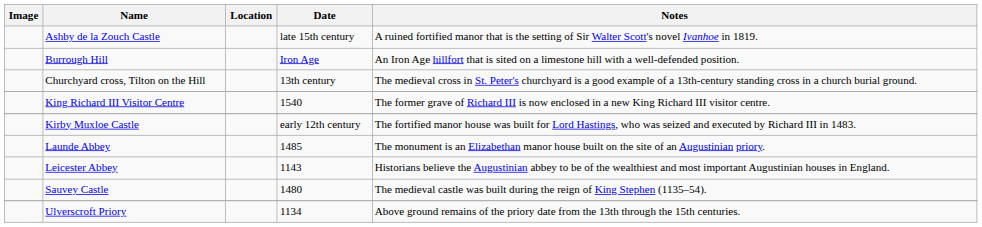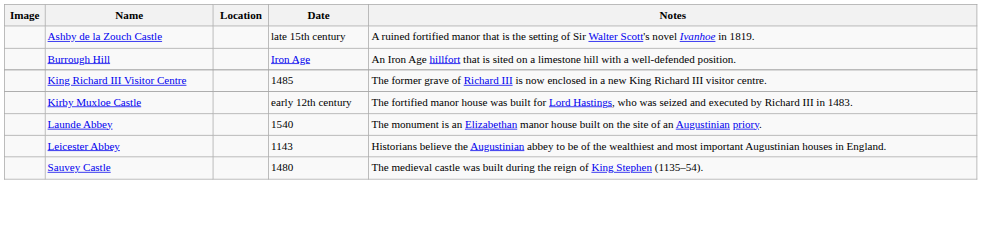- row: (125, 81)
(291, 102) 1540 -> (282, 81) 1485
(291, 146) 1485 -> (282, 124) 1540
- row: (86, 211)
